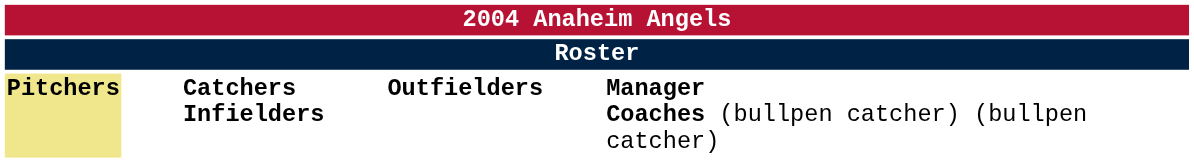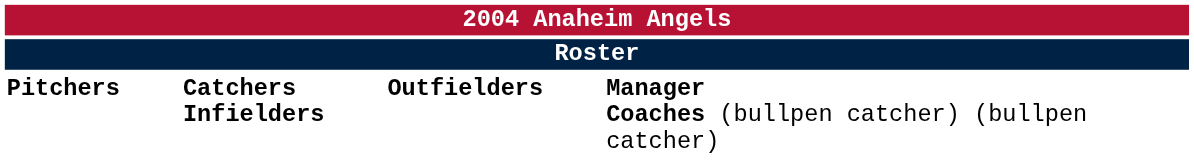(63, 89) khaki background -> (63, 89) no background
